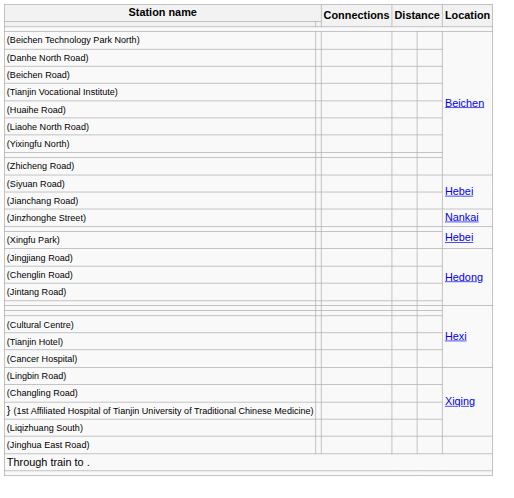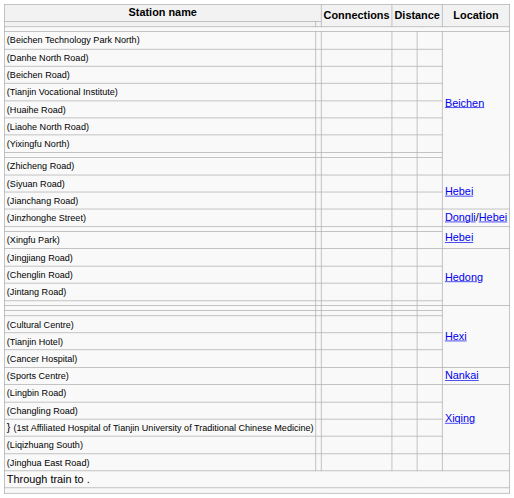(462, 217) Nankai -> (476, 217) Dongli/Hebei
+ row: (38, 376)
